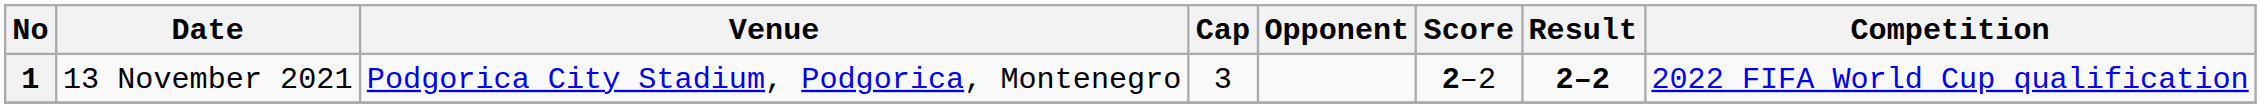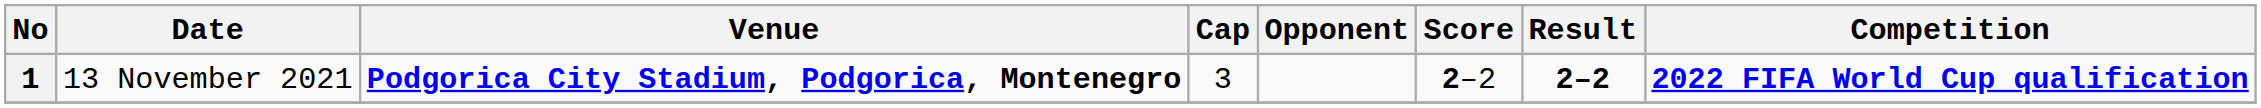(774, 79) normal -> (774, 79) bold
(1950, 79) normal -> (1950, 79) bold
